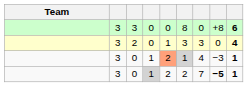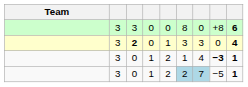(135, 43) normal -> (135, 43) bold
(168, 58) lightsalmon background -> (168, 58) no background
(185, 58) lightgrey background -> (185, 58) no background
(218, 58) normal -> (218, 58) bold
(151, 74) lightgrey background -> (151, 74) no background
(185, 74) no background -> (185, 74) lightblue background
(201, 74) no background -> (201, 74) lightblue background
(218, 74) bold -> (218, 74) normal
